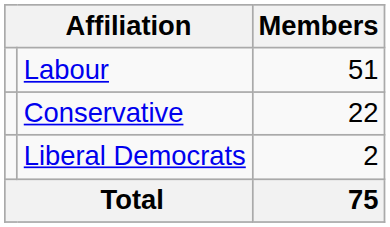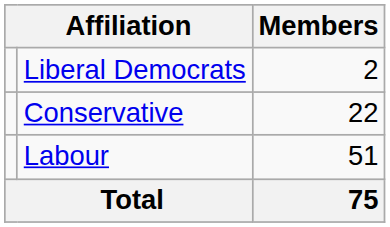rows swapped: (66, 69) <-> (135, 156)
